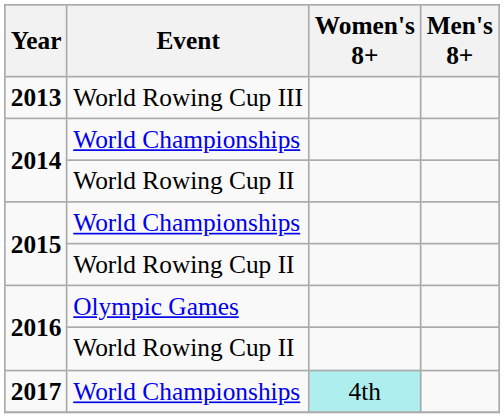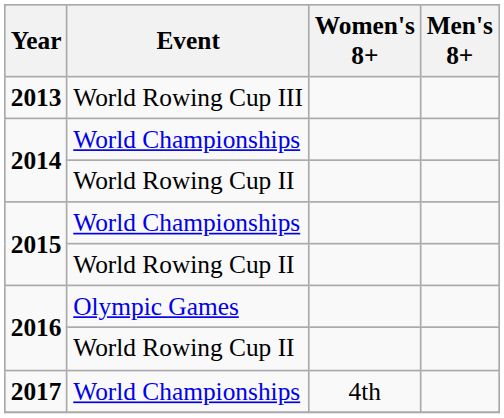(365, 390) paleturquoise background -> (365, 390) no background
